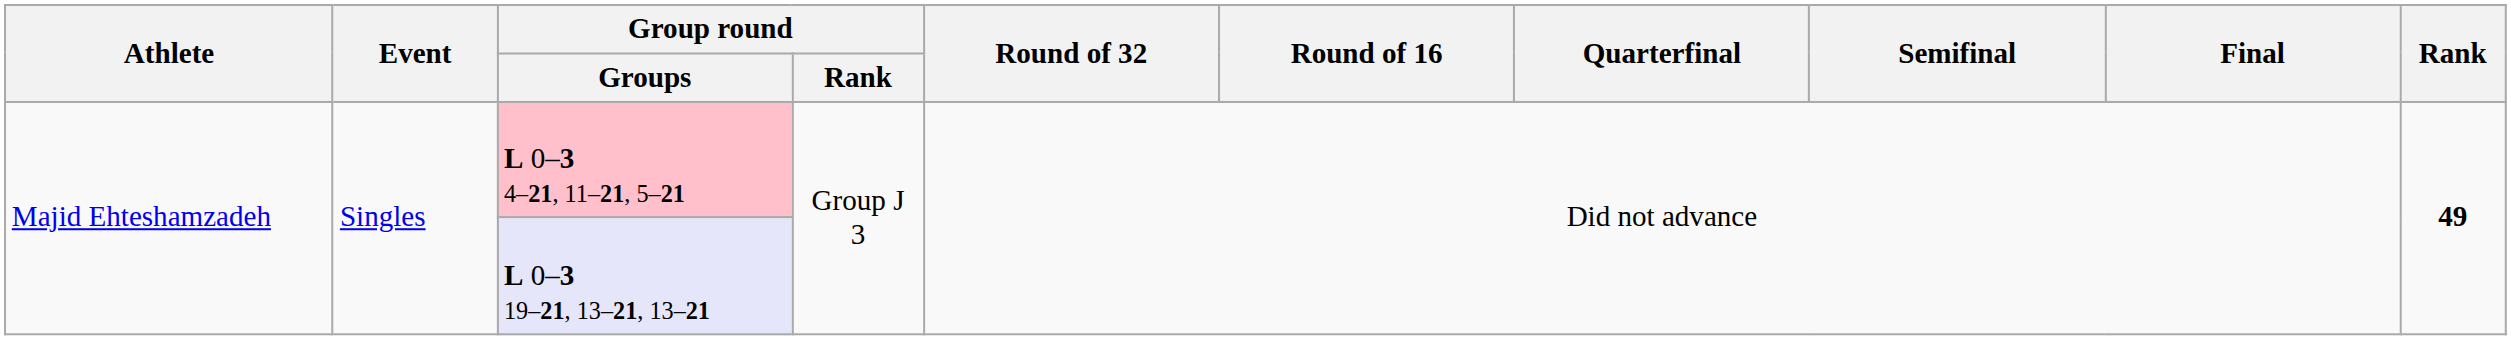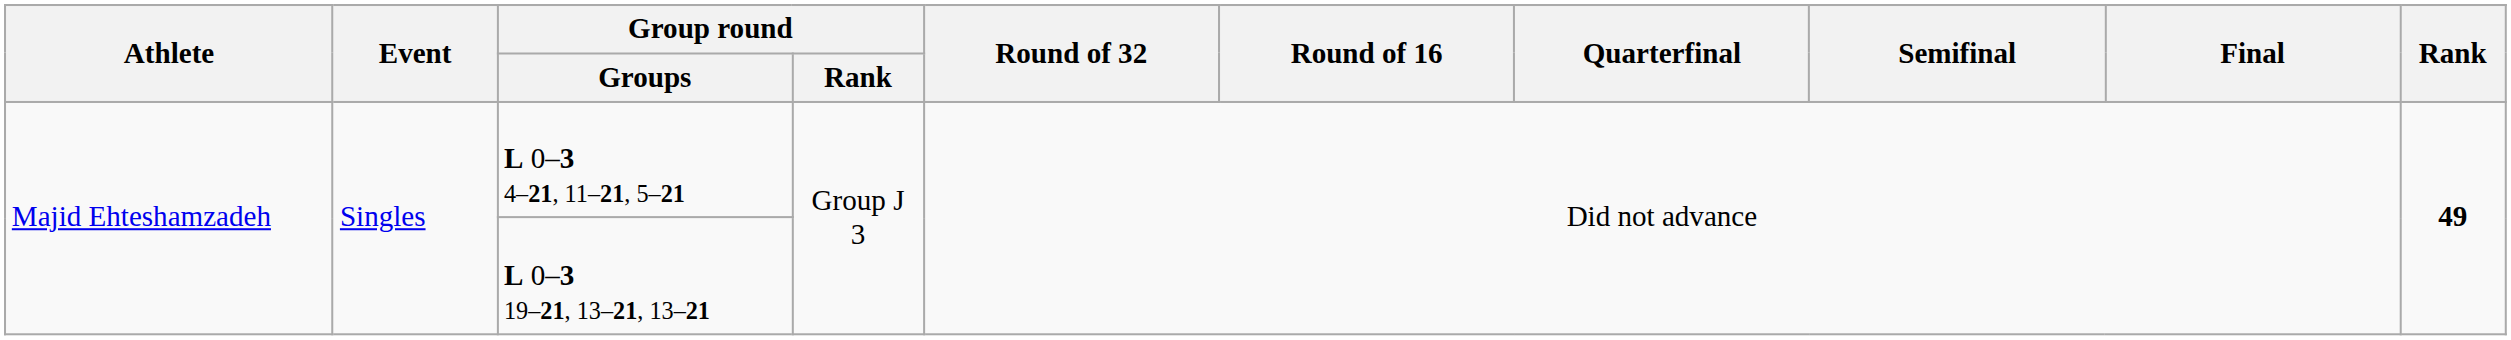(594, 176) pink background -> (594, 176) no background
(607, 292) lavender background -> (607, 292) no background
